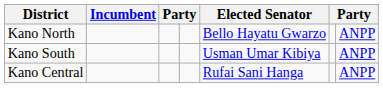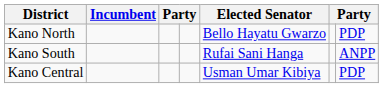(357, 34) ANPP -> (352, 34) PDP
(262, 53) Usman Umar Kibiya -> (253, 53) Rufai Sani Hanga
(253, 73) Rufai Sani Hanga -> (262, 73) Usman Umar Kibiya
(357, 73) ANPP -> (352, 73) PDP
